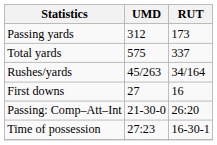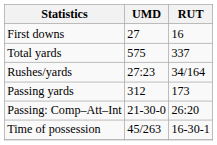rows swapped: (36, 91) <-> (40, 33)
(144, 72) 45/263 -> (141, 72) 27:23
(141, 130) 27:23 -> (144, 130) 45/263
